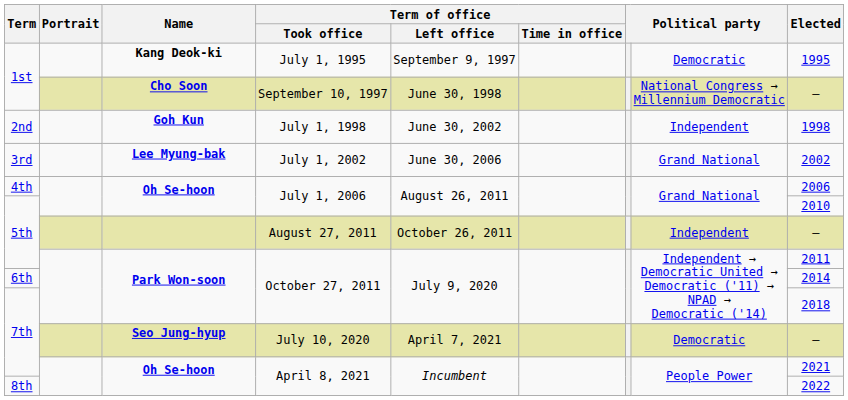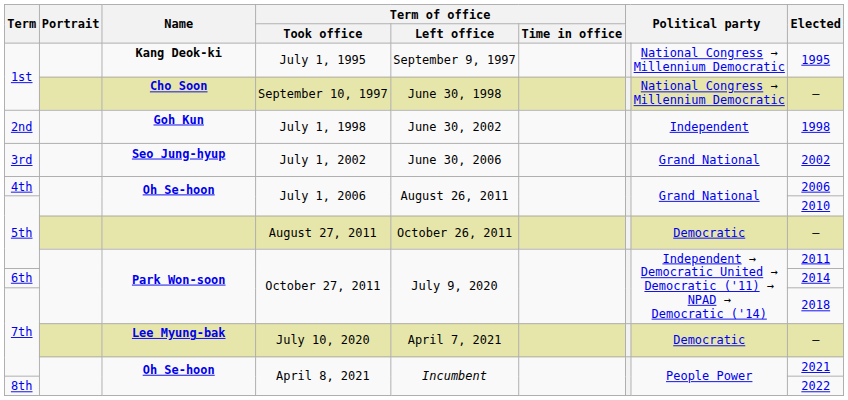(709, 60) Democratic -> (709, 60) National Congress → Millennium Democratic
(179, 153) Lee Myung-bak -> (179, 153) Seo Jung-hyup
(709, 232) Independent -> (709, 232) Democratic
(179, 333) Seo Jung-hyup -> (179, 333) Lee Myung-bak
